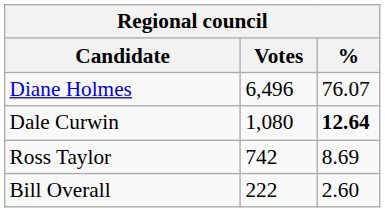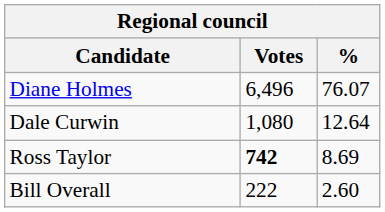(346, 122) bold -> (346, 122) normal
(261, 156) normal -> (261, 156) bold
